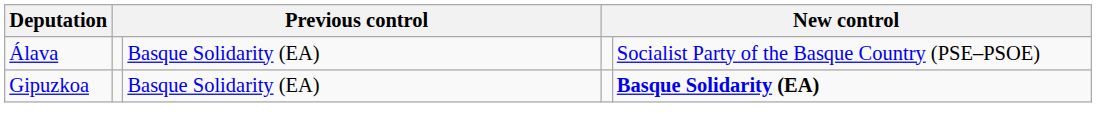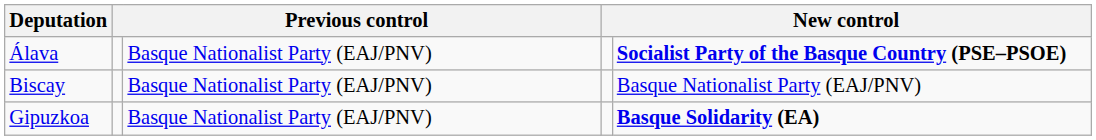(224, 53) Basque Solidarity (EA) -> (280, 53) Basque Nationalist Party (EAJ/PNV)
(828, 53) normal -> (842, 53) bold
+ row: (37, 85)
(224, 85) Basque Solidarity (EA) -> (280, 118) Basque Nationalist Party (EAJ/PNV)
